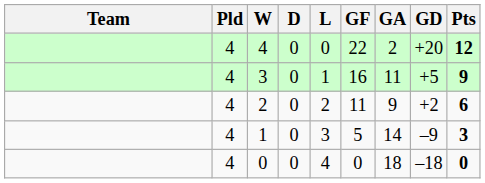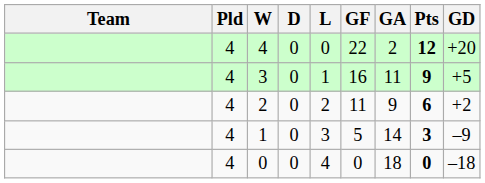columns swapped: (429, 18) <-> (464, 18)
